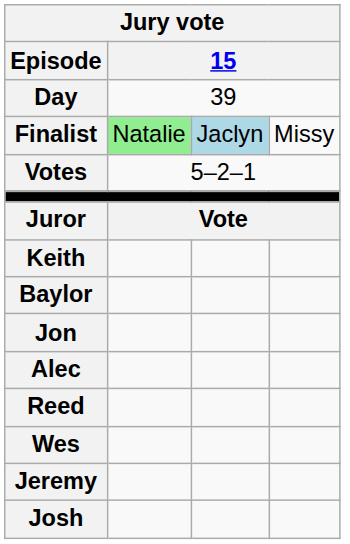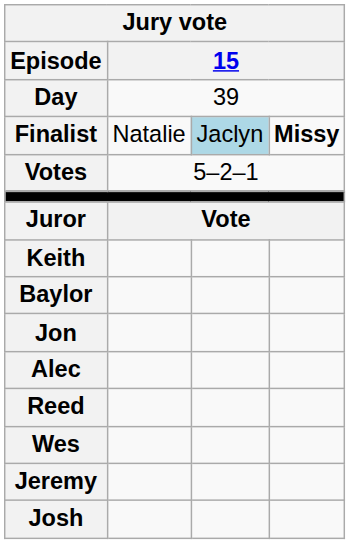(149, 135) lightgreen background -> (149, 135) no background
(304, 135) normal -> (307, 135) bold
